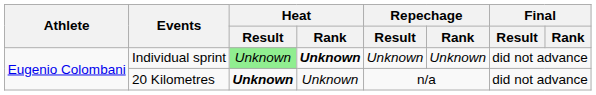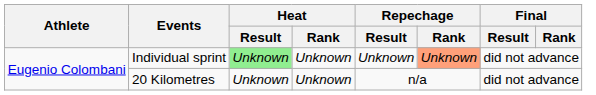(330, 58) bold -> (323, 58) normal
(458, 58) no background -> (449, 58) lightsalmon background
(263, 80) bold -> (261, 80) normal
